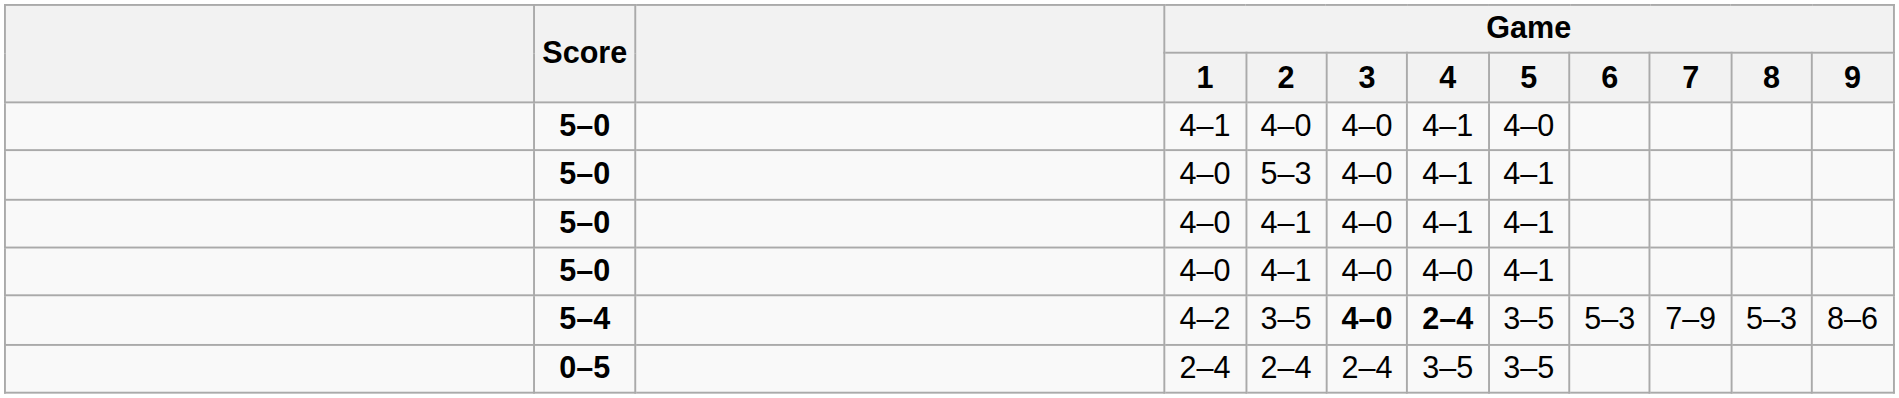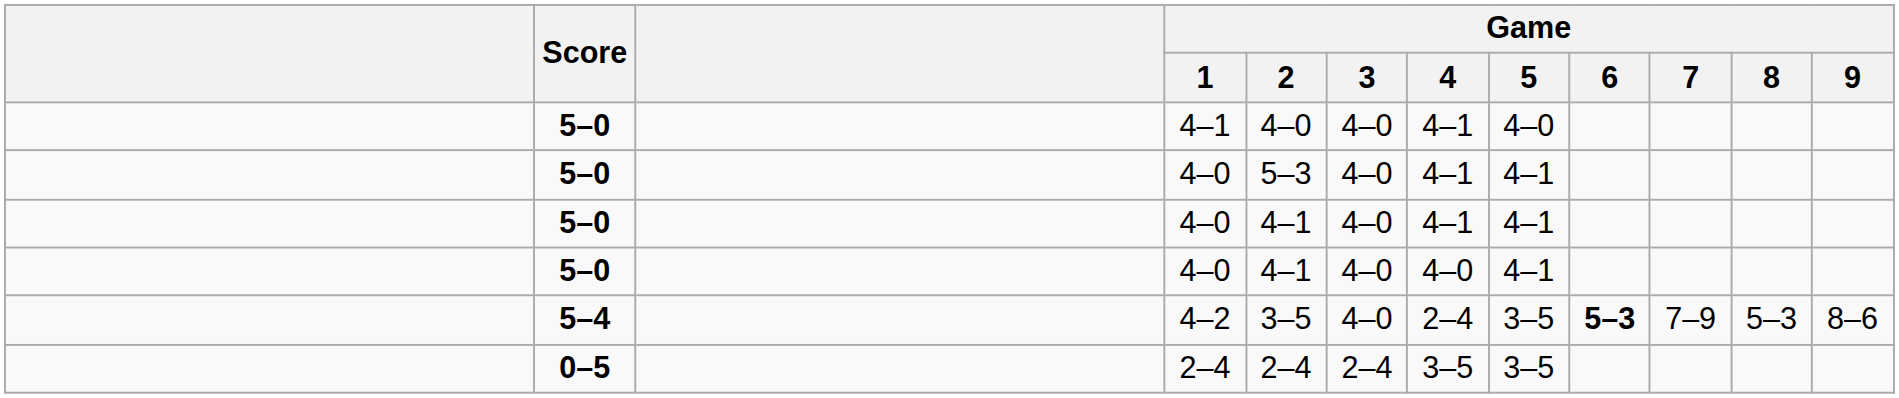(1367, 319) bold -> (1367, 319) normal
(1448, 319) bold -> (1448, 319) normal
(1610, 319) normal -> (1610, 319) bold
